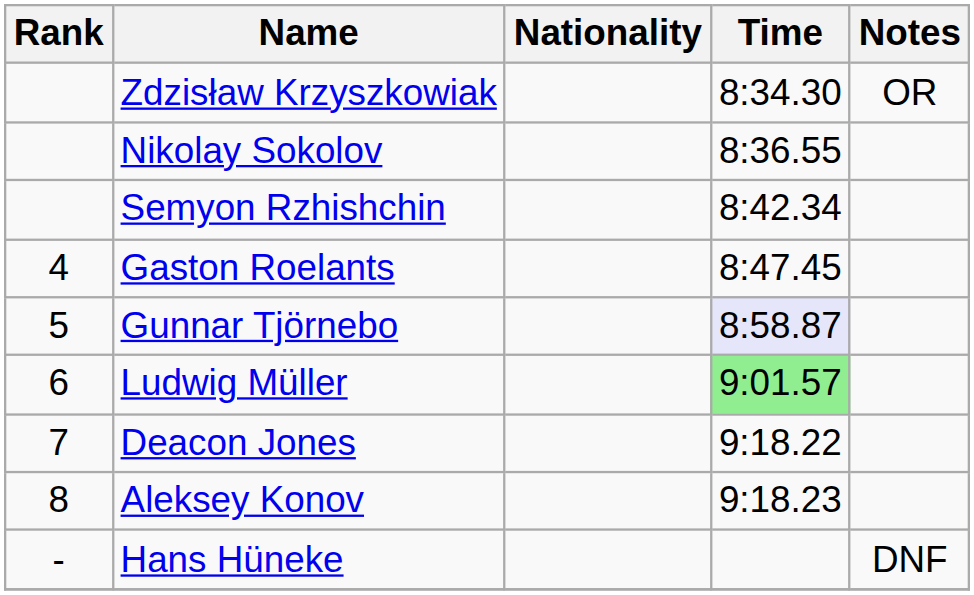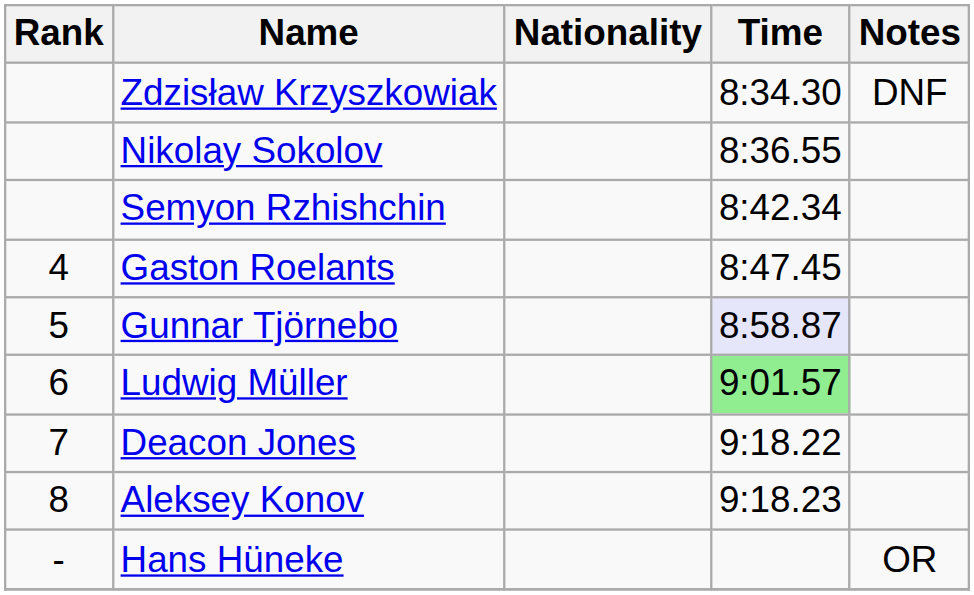(910, 92) OR -> (910, 92) DNF
(910, 558) DNF -> (910, 558) OR
